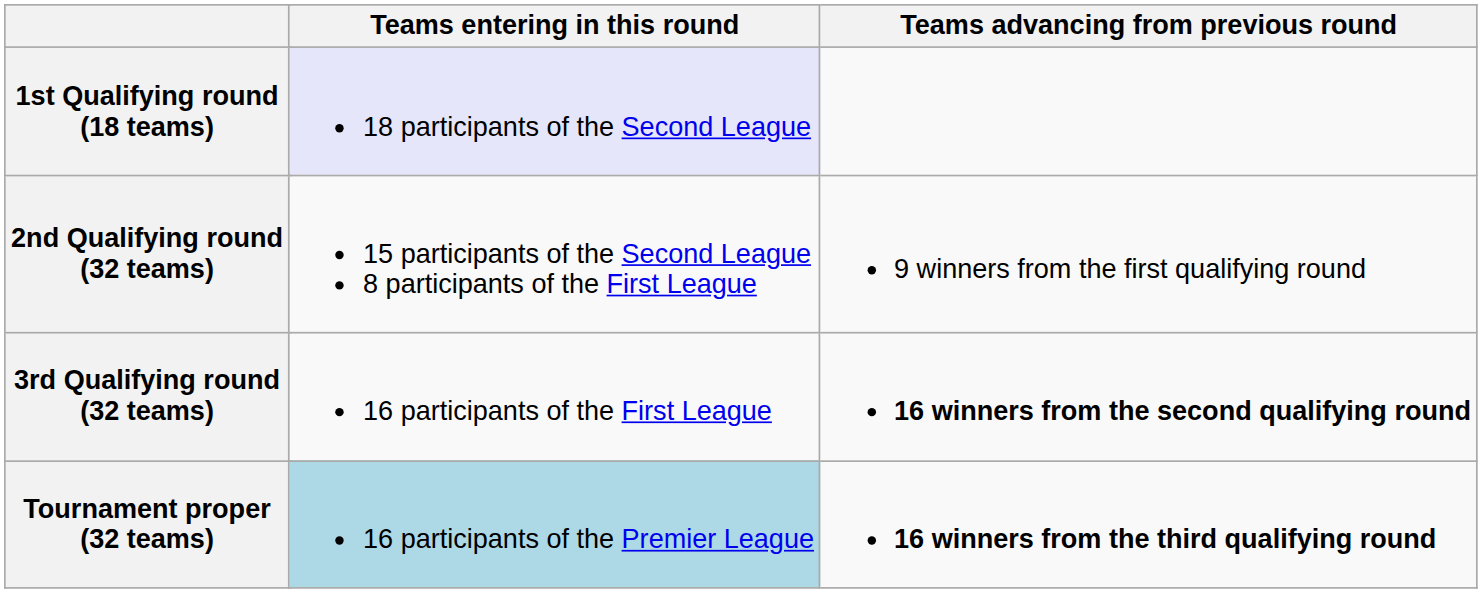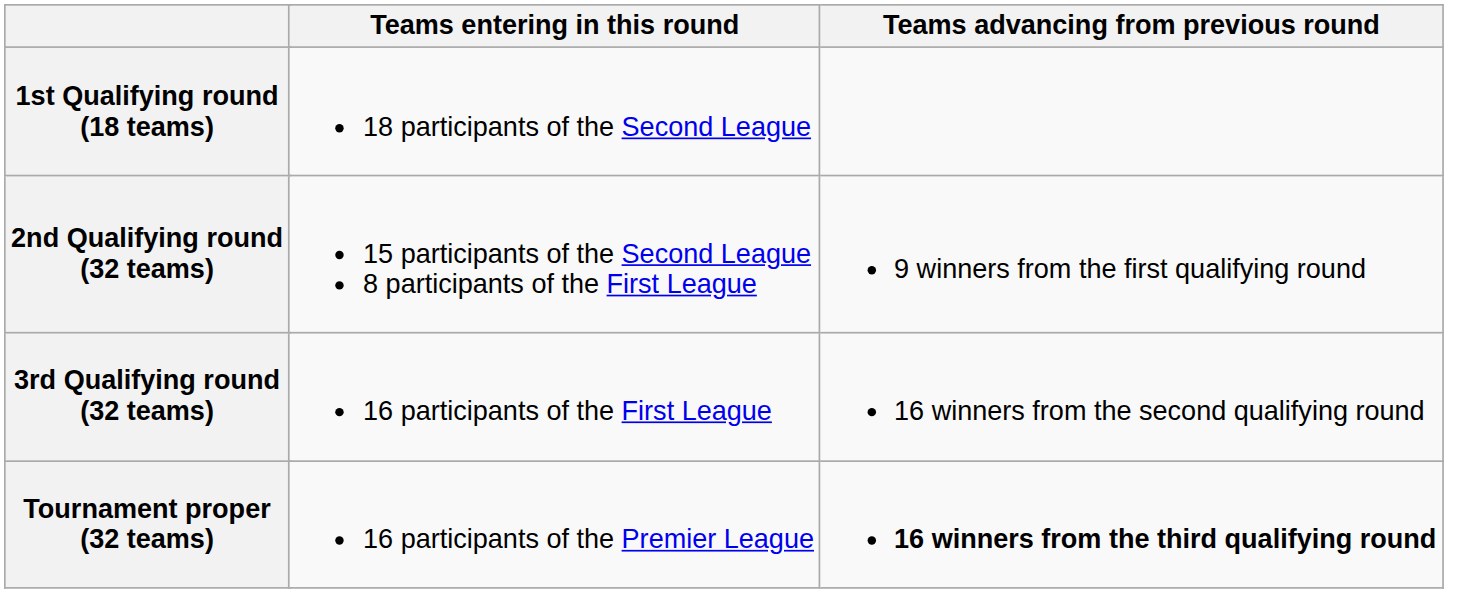(555, 127) lavender background -> (555, 127) no background
(1149, 412) bold -> (1131, 412) normal
(555, 539) lightblue background -> (555, 539) no background
